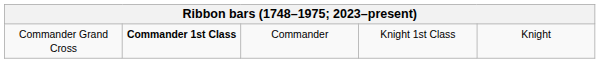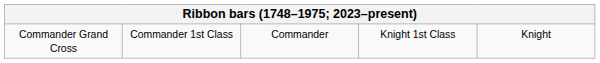(182, 34) bold -> (182, 34) normal
